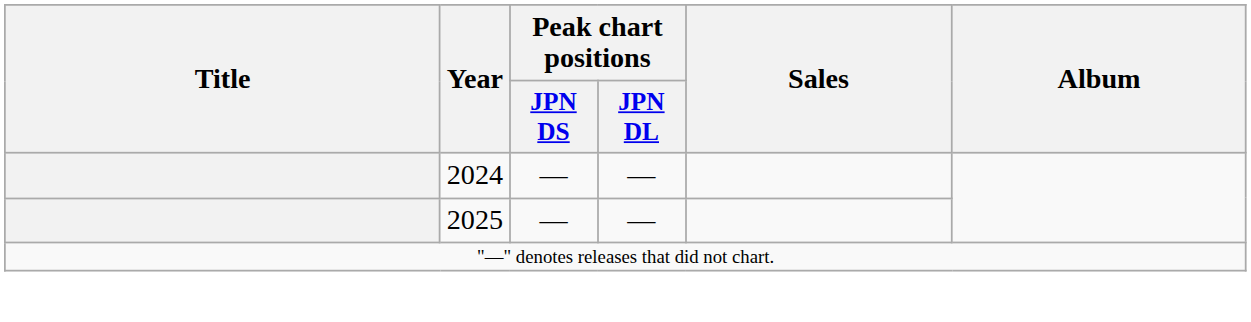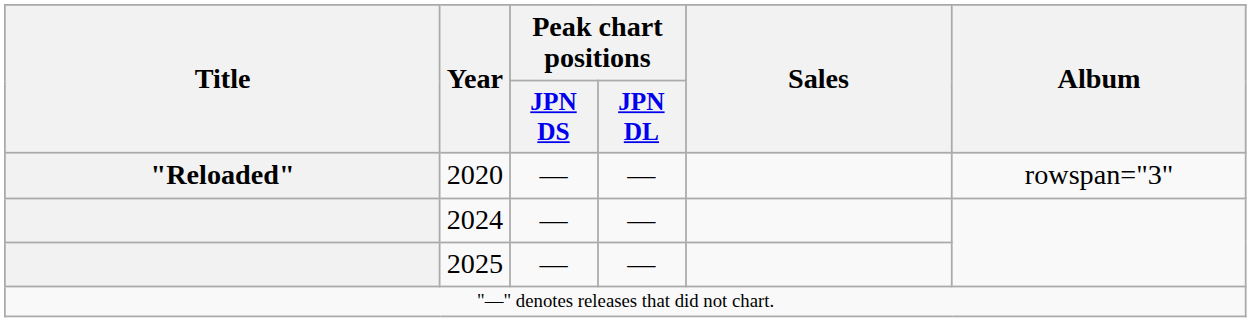+ row: (475, 174)
